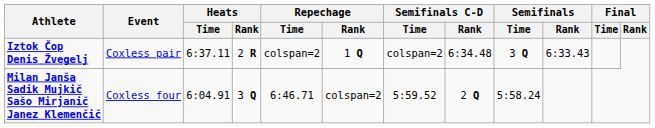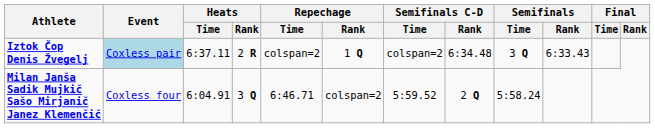(144, 53) no background -> (144, 53) lightblue background
